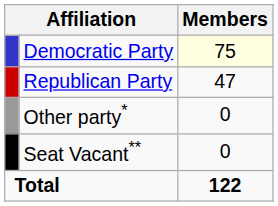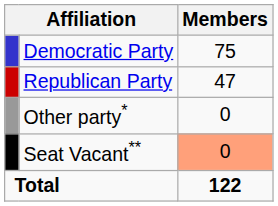(225, 50) lightyellow background -> (225, 50) no background
(225, 151) no background -> (225, 151) lightsalmon background
